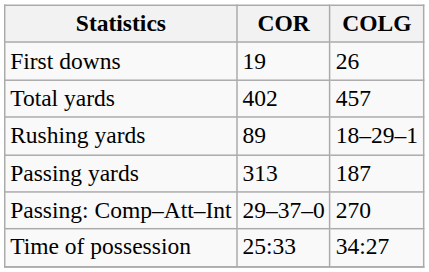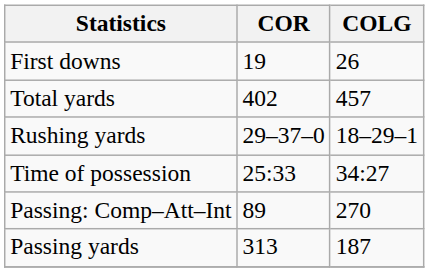(254, 135) 89 -> (284, 135) 29–37–0
rows swapped: (75, 172) <-> (101, 247)
(284, 210) 29–37–0 -> (254, 210) 89
